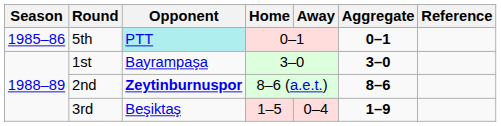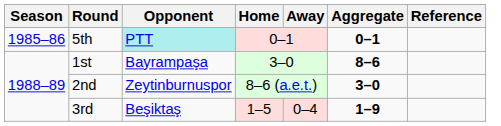(378, 62) 3–0 -> (368, 62) 8–6
(184, 86) bold -> (179, 86) normal
(378, 86) 8–6 -> (368, 86) 3–0
